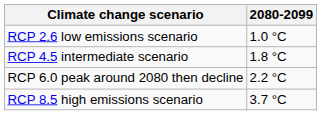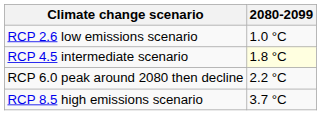(268, 57) no background -> (268, 57) lightyellow background
